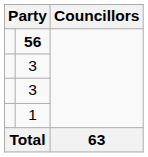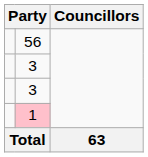(33, 41) bold -> (33, 41) normal
(33, 115) no background -> (33, 115) pink background
